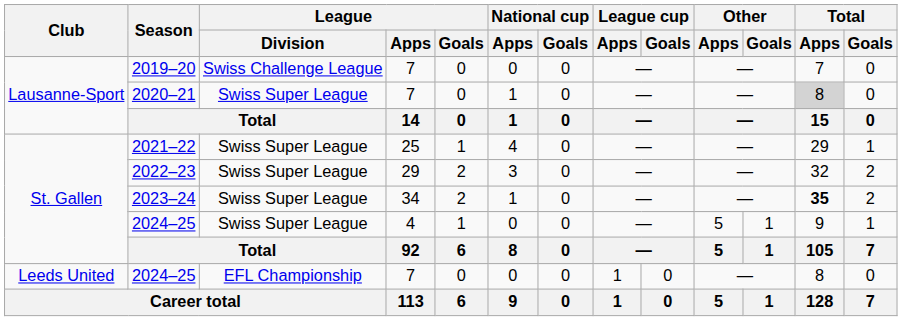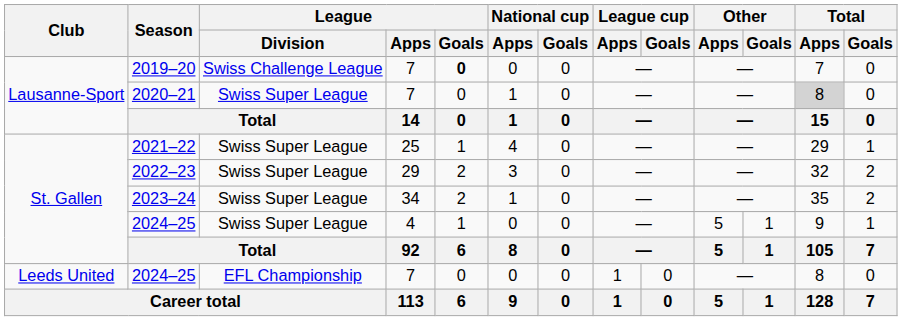(461, 69) normal -> (461, 69) bold
(820, 198) bold -> (820, 198) normal
